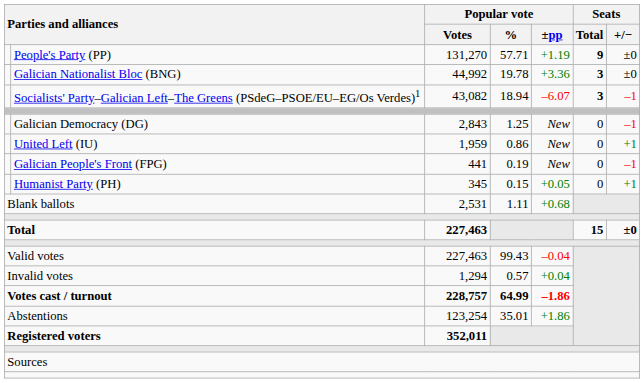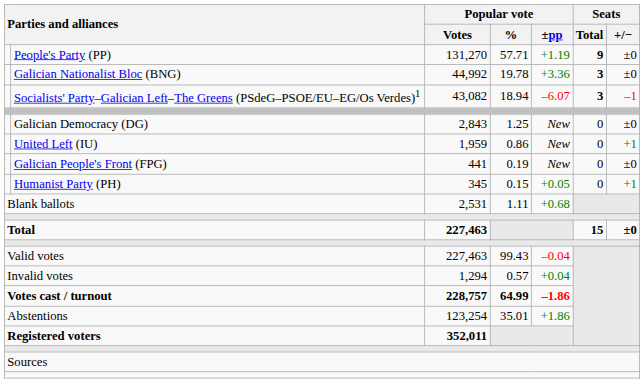(631, 123) –1 -> (630, 123) ±0
(631, 164) –1 -> (630, 164) ±0
